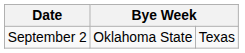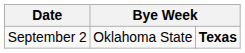(217, 37) normal -> (218, 37) bold
